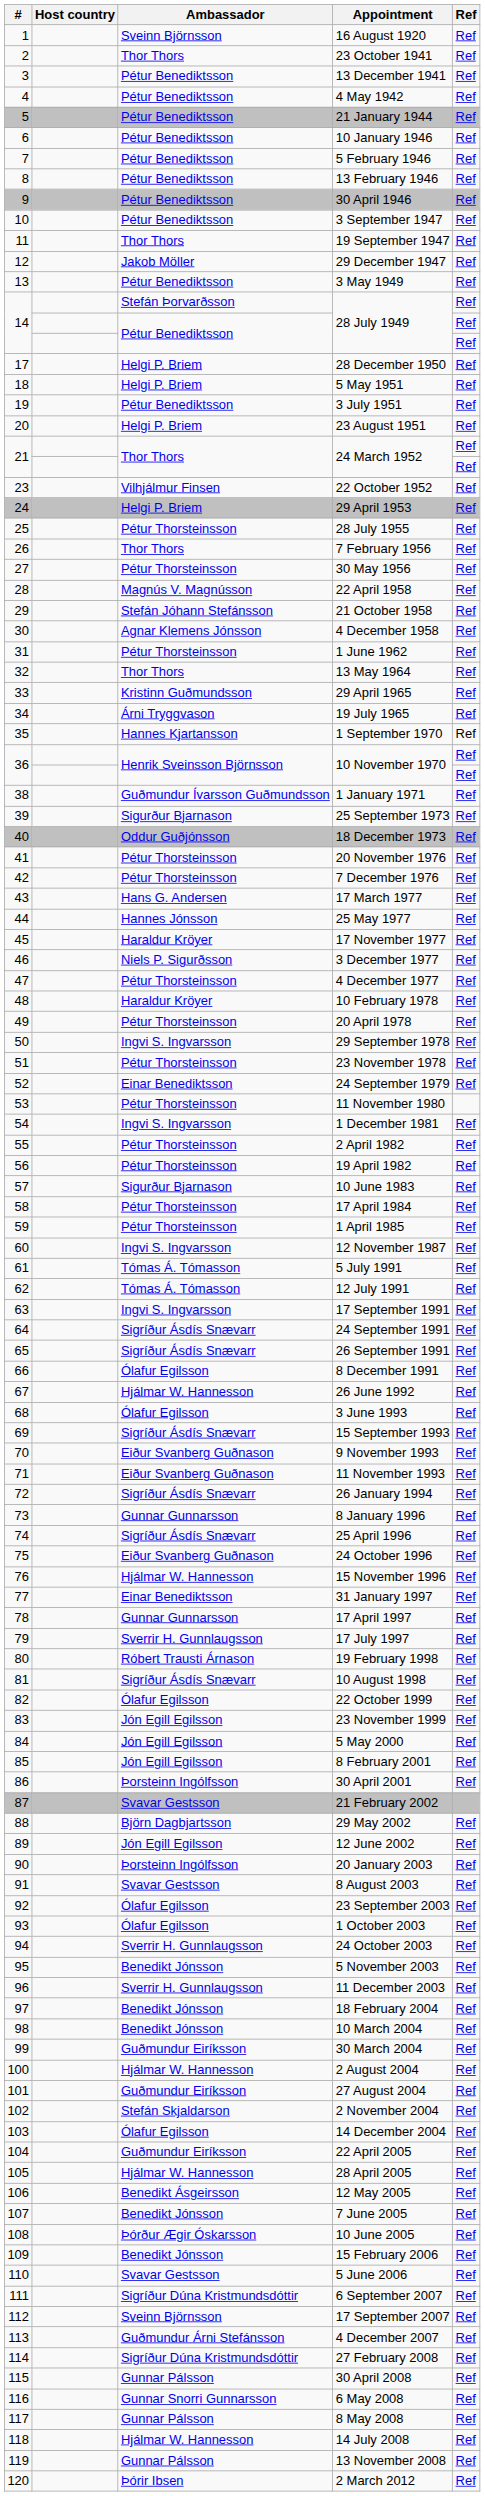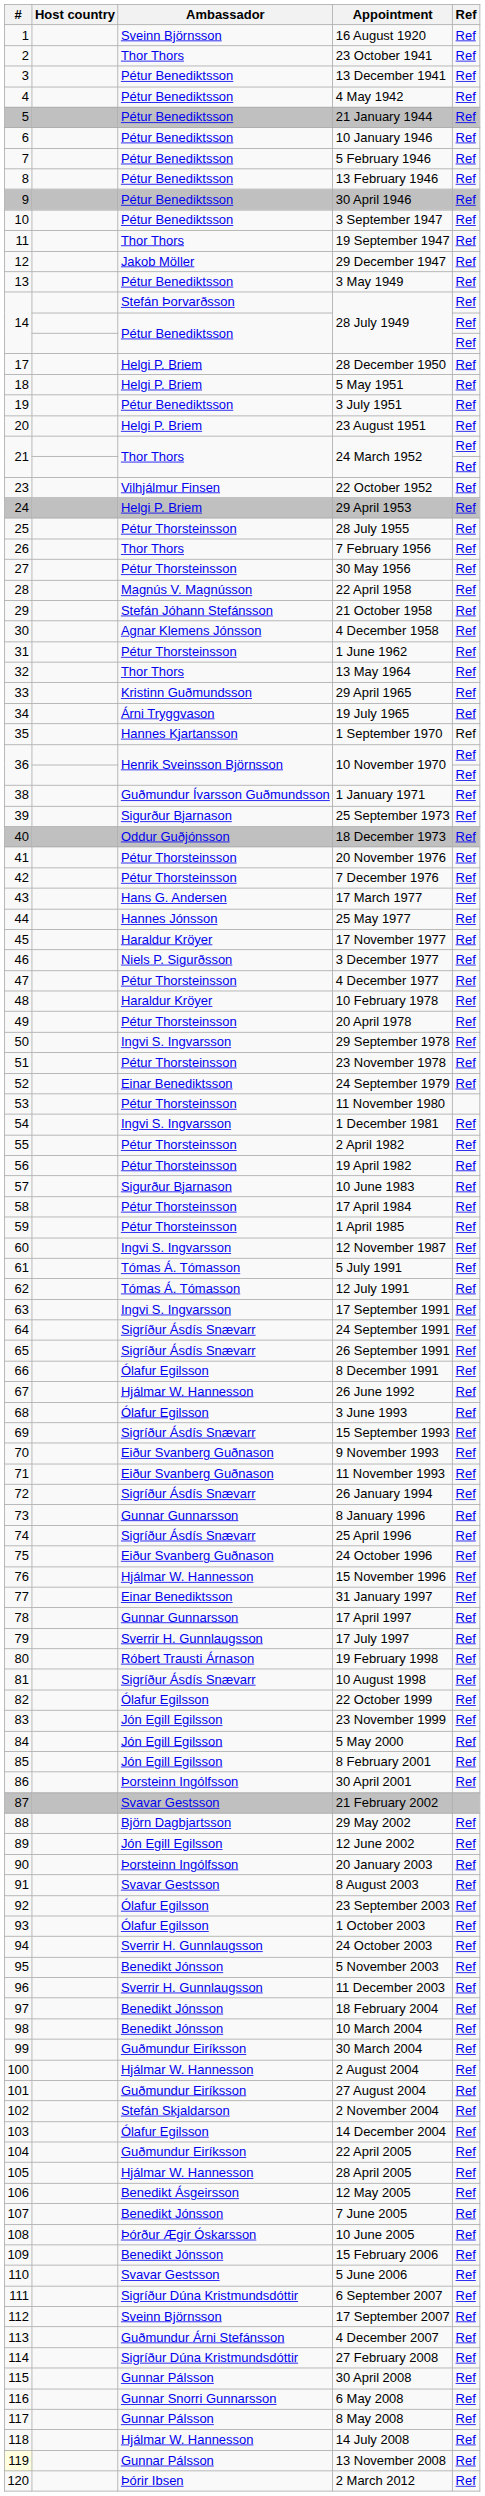(19, 2460) no background -> (19, 2460) lightyellow background
